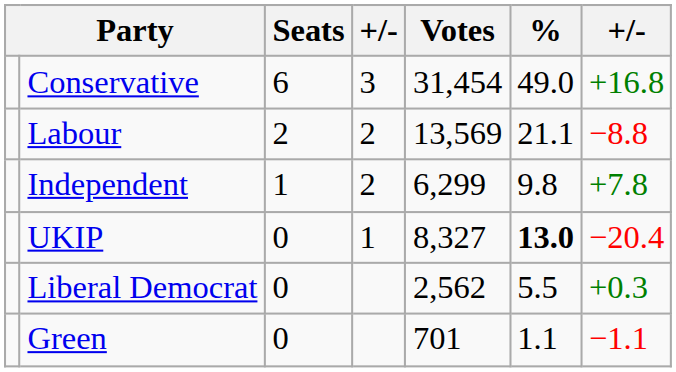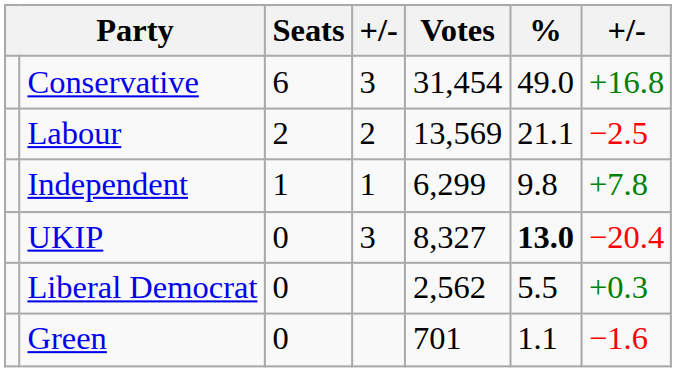(618, 133) −8.8 -> (618, 133) −2.5
(368, 184) 2 -> (368, 184) 1
(368, 236) 1 -> (368, 236) 3
(618, 339) −1.1 -> (618, 339) −1.6
